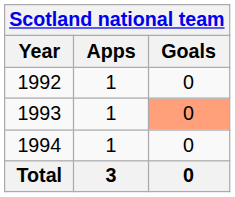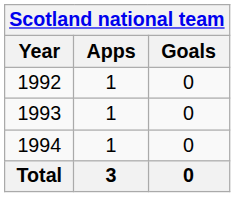(189, 113) lightsalmon background -> (189, 113) no background
